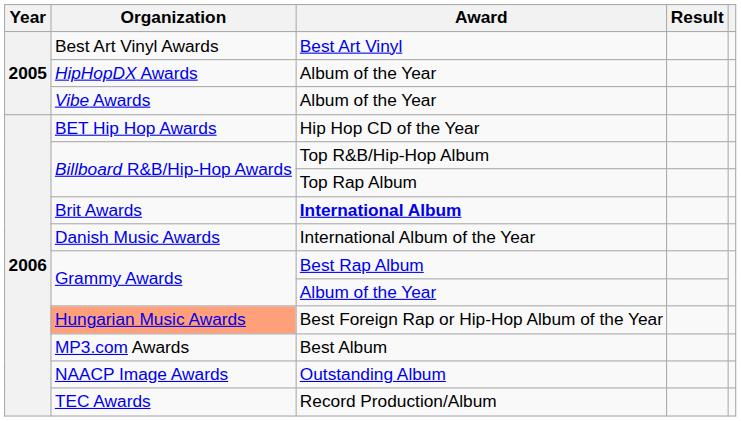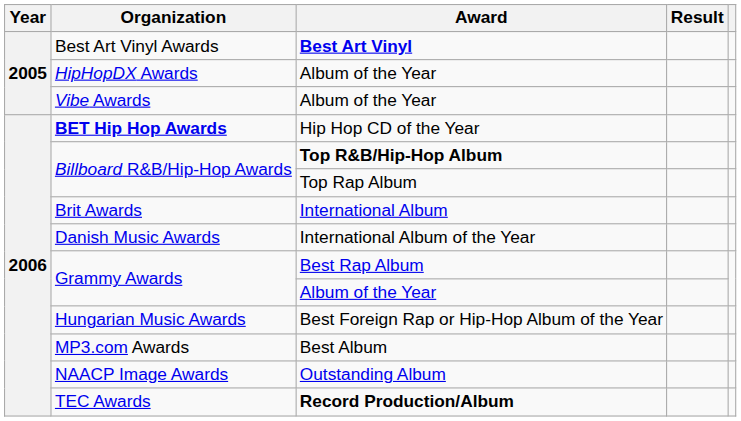(351, 45) normal -> (356, 45) bold
(136, 127) normal -> (141, 127) bold
(394, 155) normal -> (401, 155) bold
(381, 210) bold -> (374, 210) normal
(150, 319) lightsalmon background -> (150, 319) no background
(398, 401) normal -> (407, 401) bold
